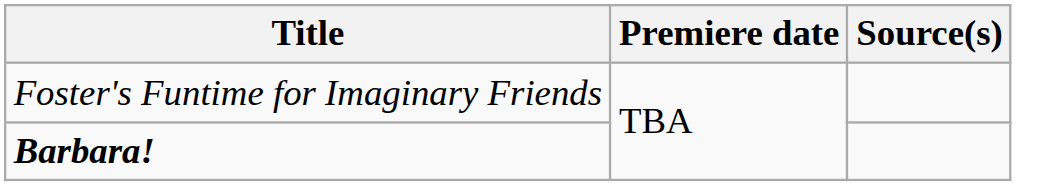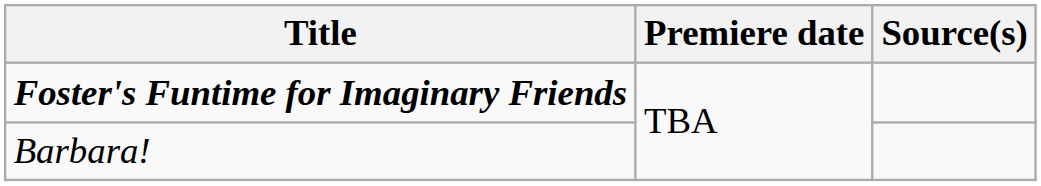(308, 92) normal -> (320, 92) bold
(84, 150) bold -> (82, 150) normal
